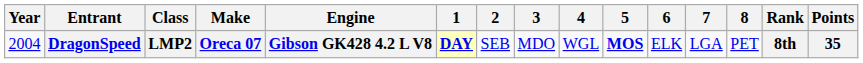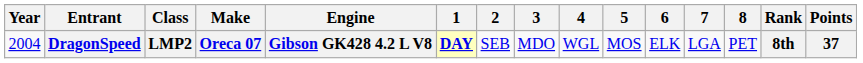(625, 43) bold -> (624, 43) normal
(833, 43) 35 -> (831, 43) 37
